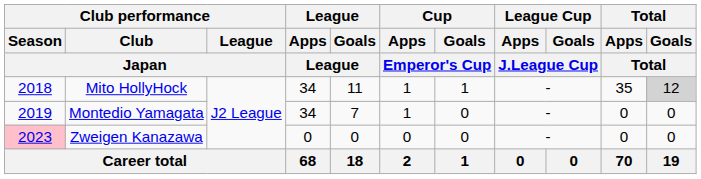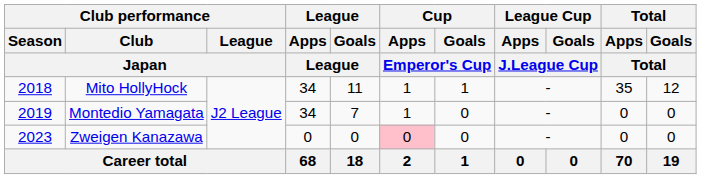(671, 88) lightgrey background -> (671, 88) no background
(35, 137) pink background -> (35, 137) no background
(407, 137) no background -> (407, 137) pink background
